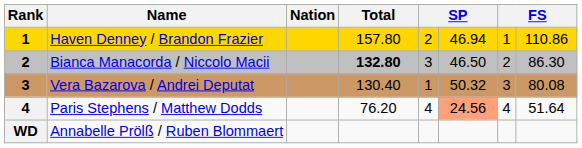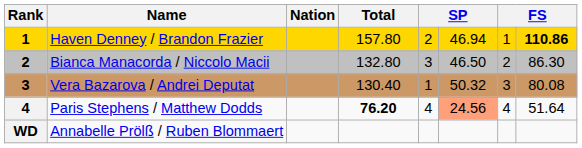(546, 39) normal -> (546, 39) bold
(378, 62) bold -> (378, 62) normal
(378, 108) normal -> (378, 108) bold
